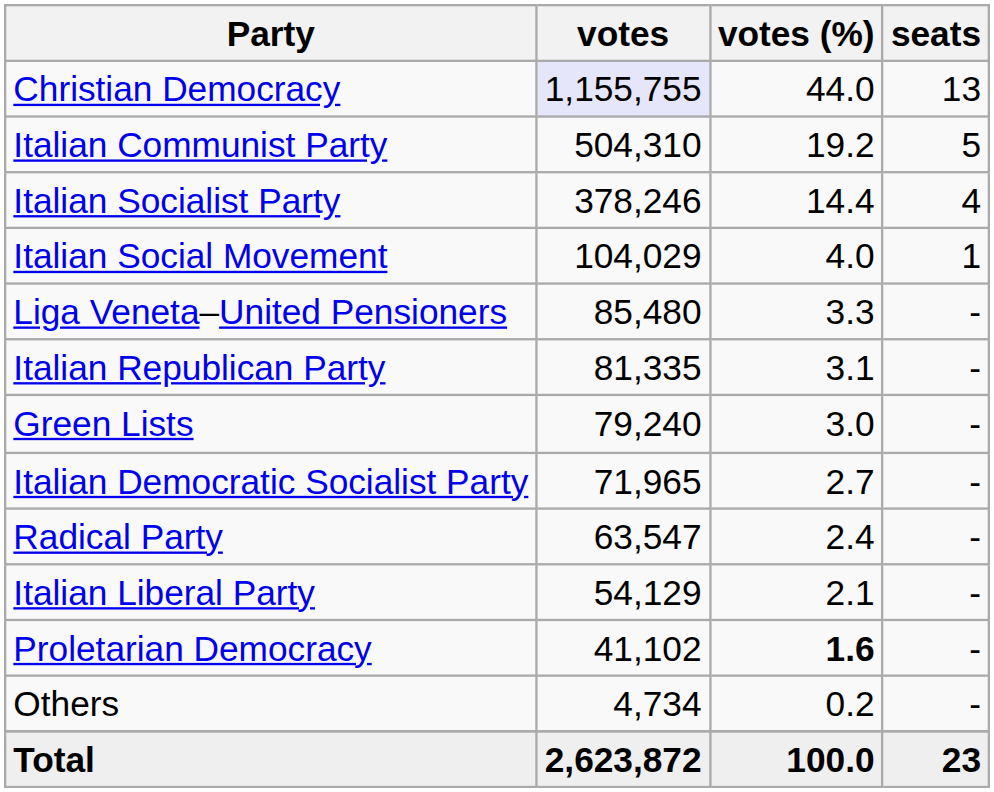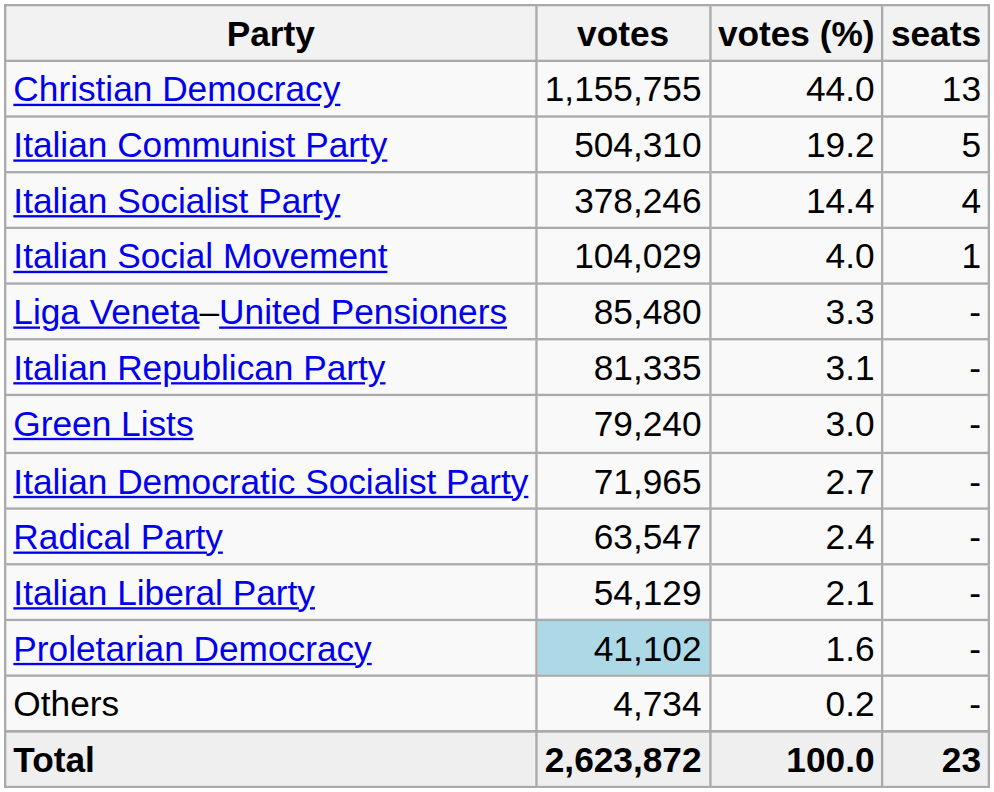(623, 89) lavender background -> (623, 89) no background
(648, 647) no background -> (648, 647) lightblue background
(850, 647) bold -> (850, 647) normal
